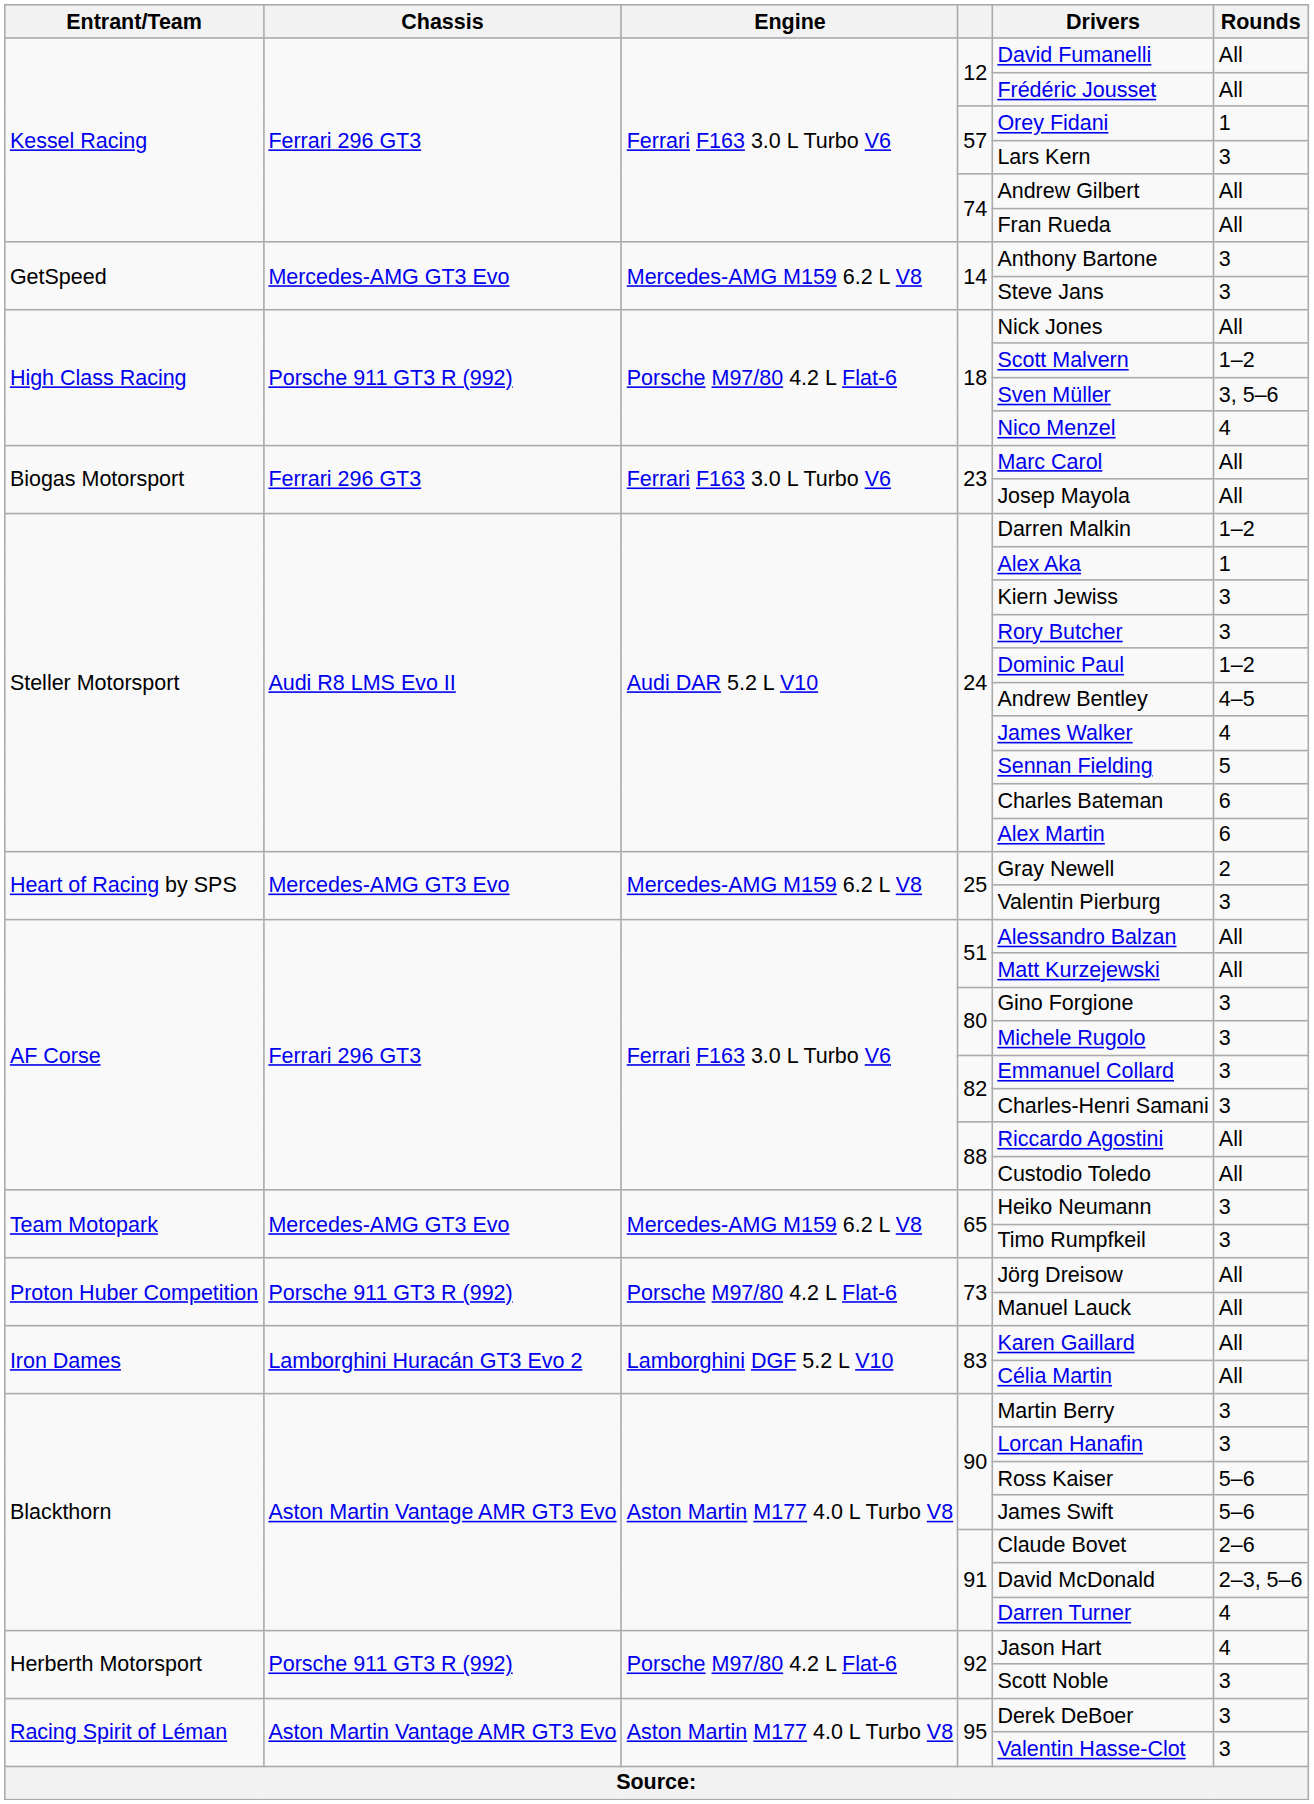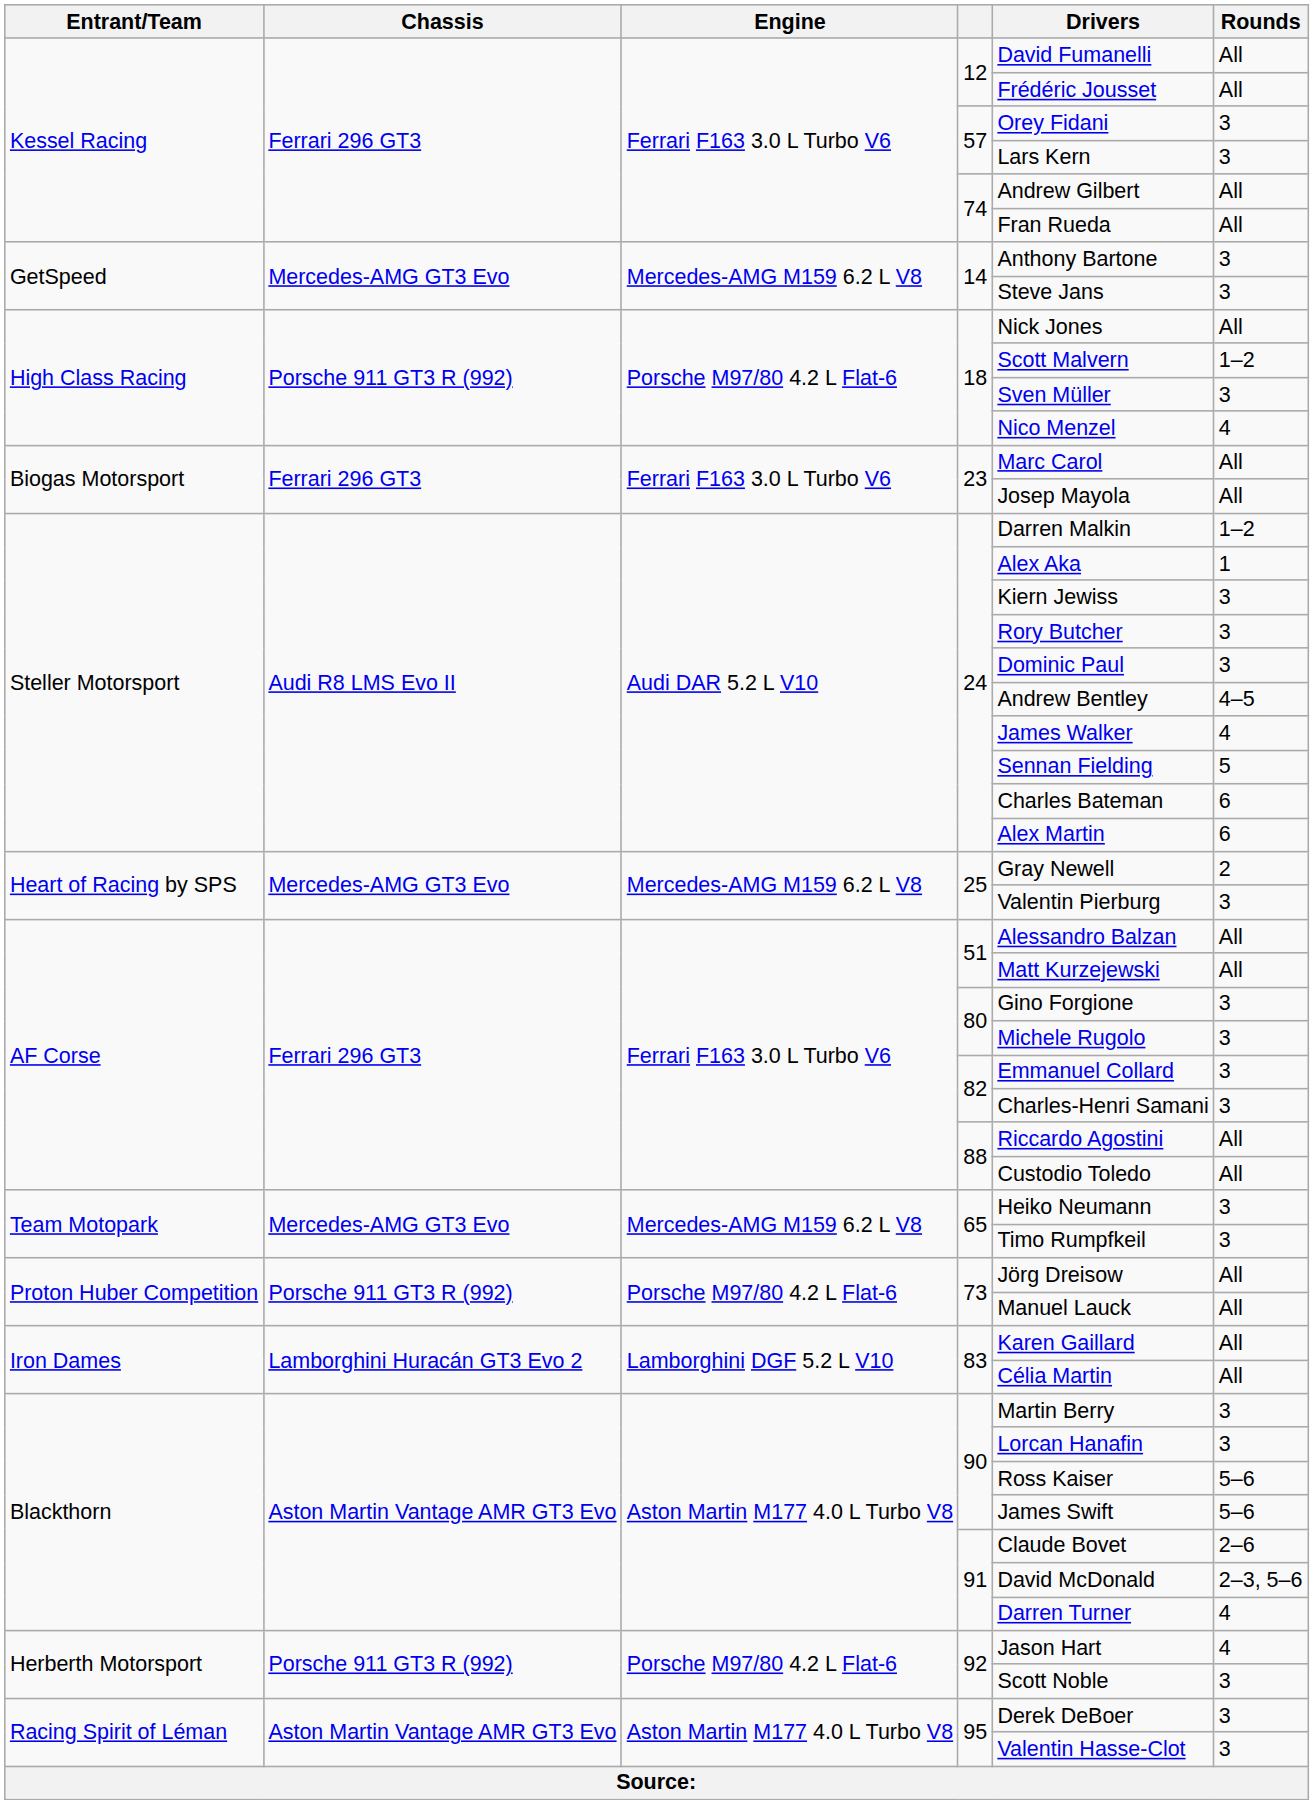(1225, 123) 1 -> (1225, 123) 3
(1249, 394) 3, 5–6 -> (1225, 394) 3
(1237, 665) 1–2 -> (1225, 665) 3
